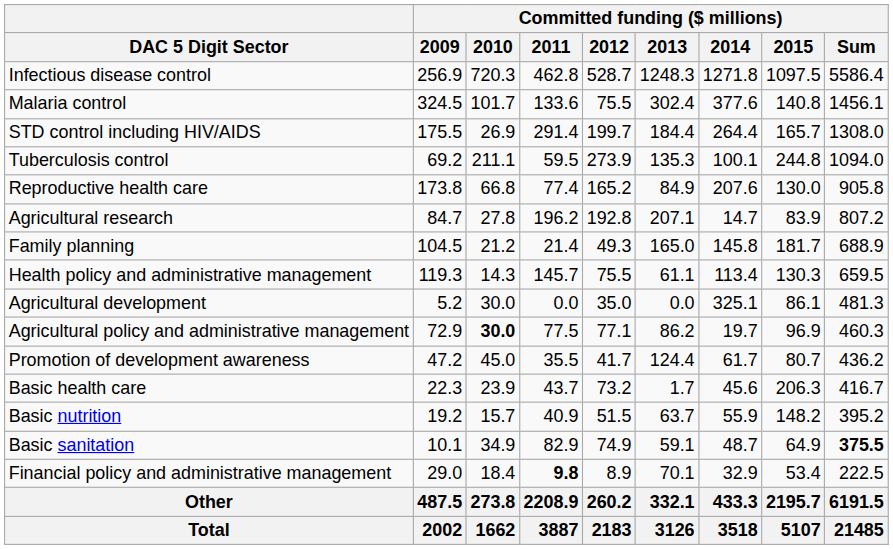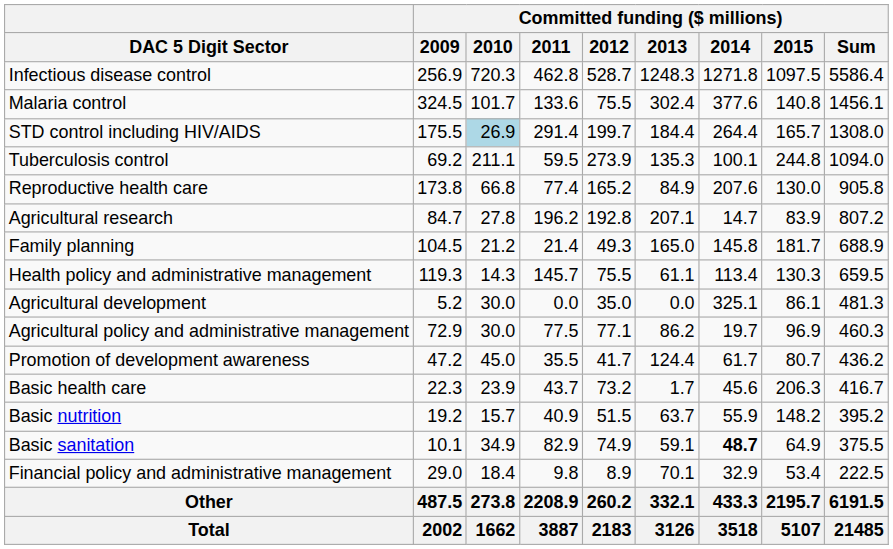(498, 132) no background -> (498, 132) lightblue background
(498, 331) bold -> (498, 331) normal
(740, 445) normal -> (740, 445) bold
(861, 445) bold -> (861, 445) normal
(566, 473) bold -> (566, 473) normal
